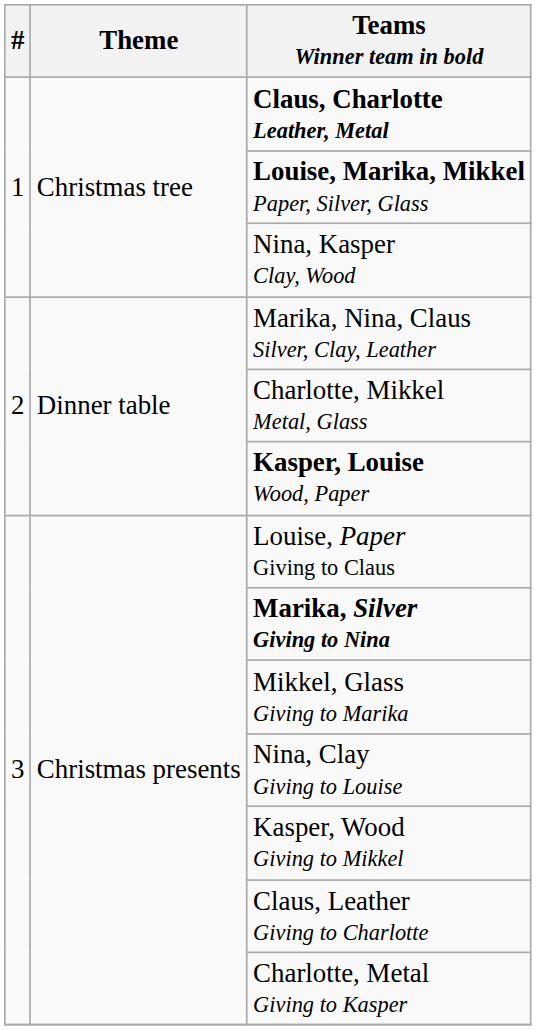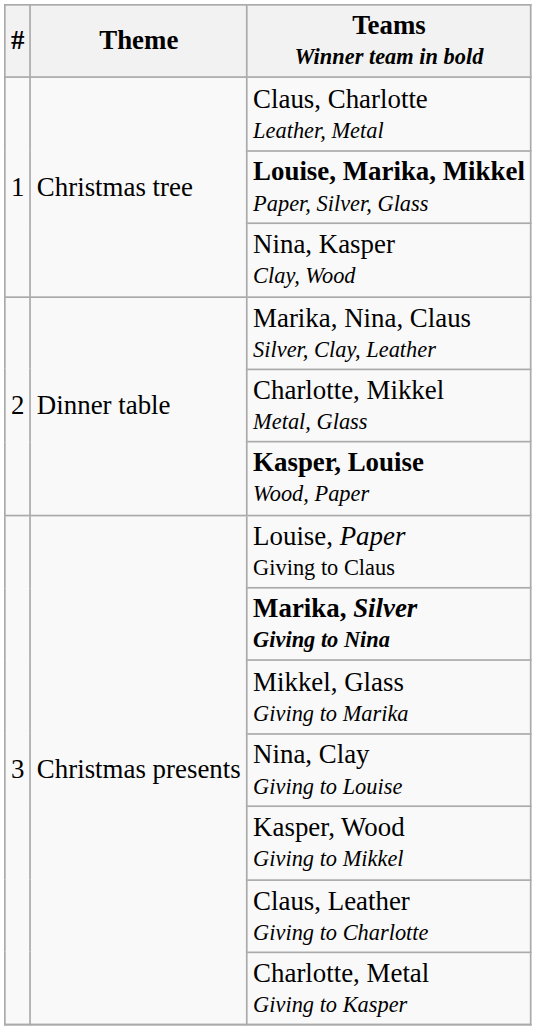(348, 113) bold -> (340, 113) normal
